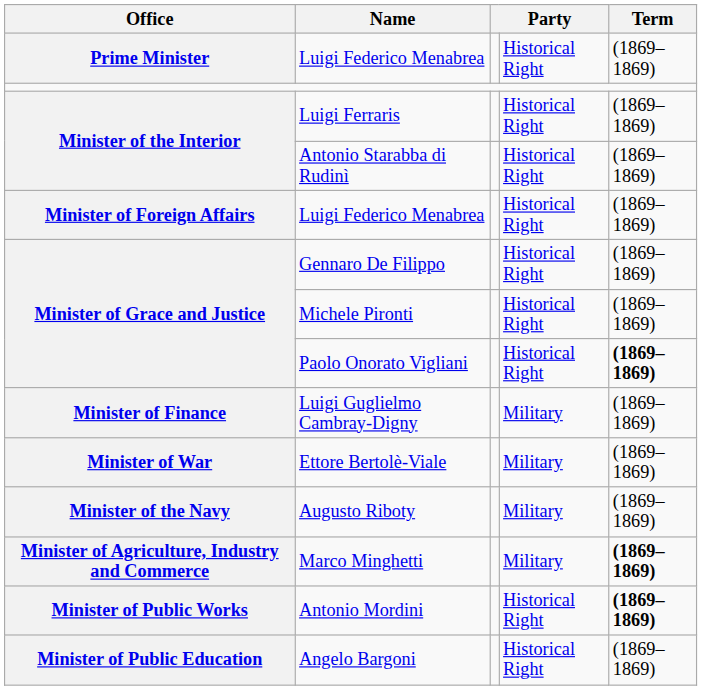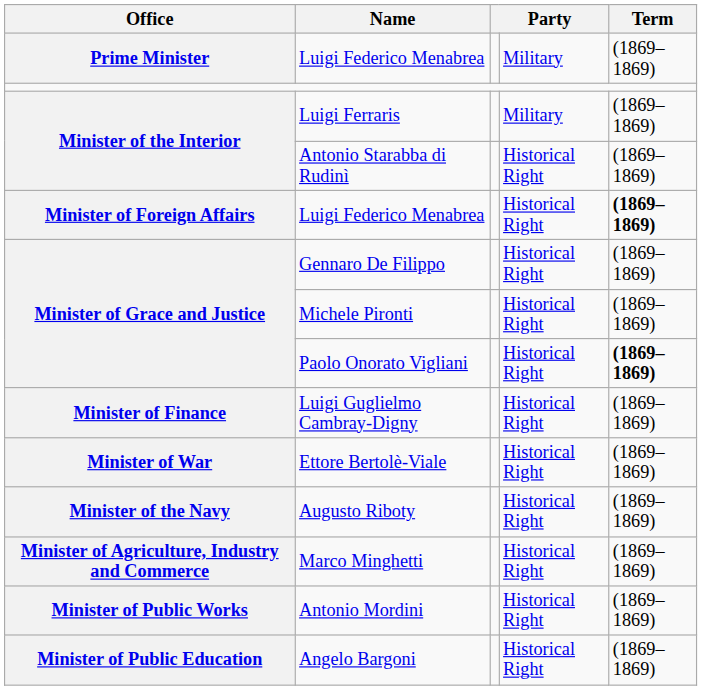(539, 58) Historical Right -> (533, 58) Military
(539, 116) Historical Right -> (533, 116) Military
(639, 214) normal -> (639, 214) bold
(533, 412) Military -> (539, 412) Historical Right
(533, 462) Military -> (539, 462) Historical Right
(533, 511) Military -> (539, 511) Historical Right
(533, 561) Military -> (539, 561) Historical Right
(639, 561) bold -> (639, 561) normal
(639, 610) bold -> (639, 610) normal
